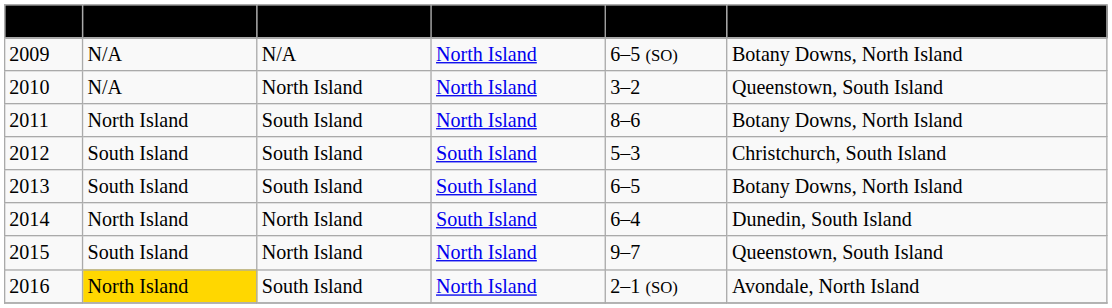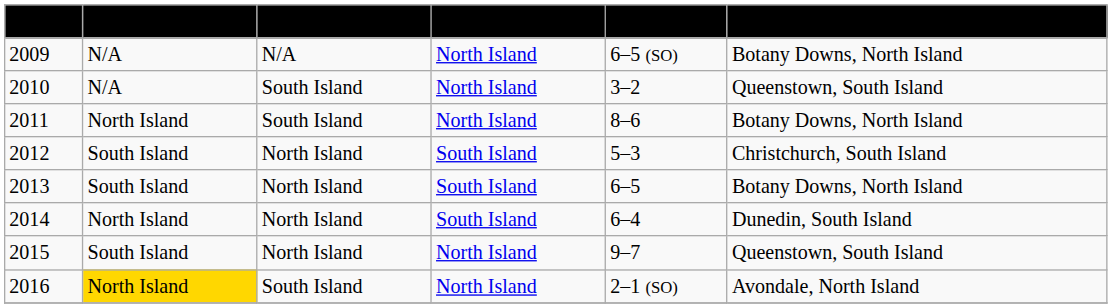(312, 87) North Island -> (312, 87) South Island
(312, 153) South Island -> (312, 153) North Island
(312, 186) South Island -> (312, 186) North Island
